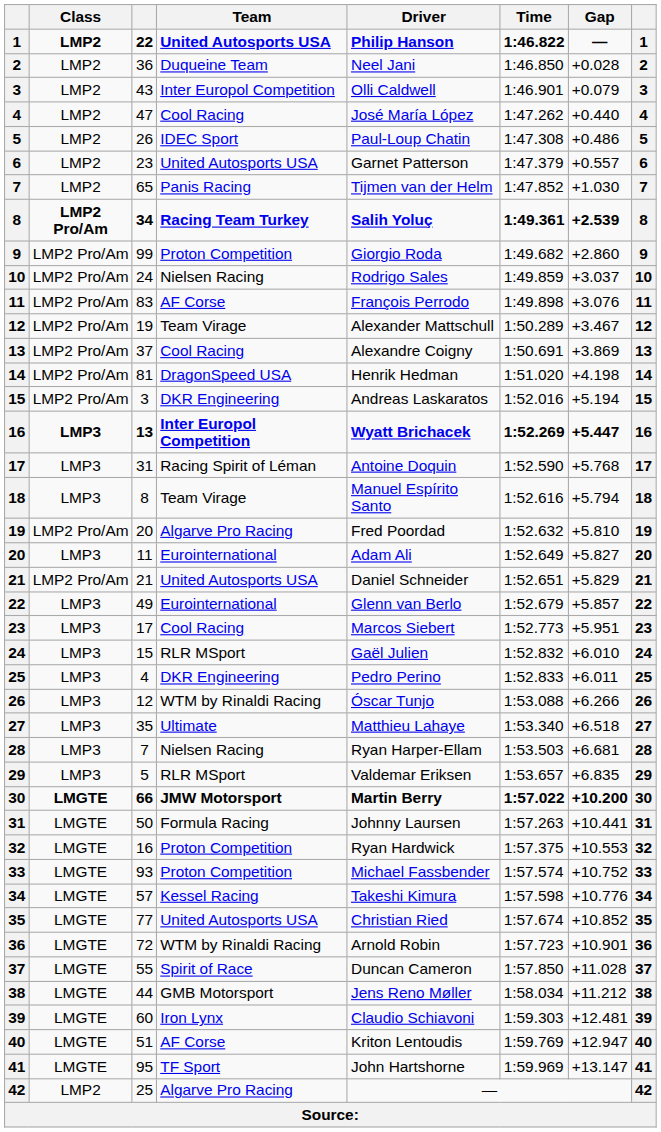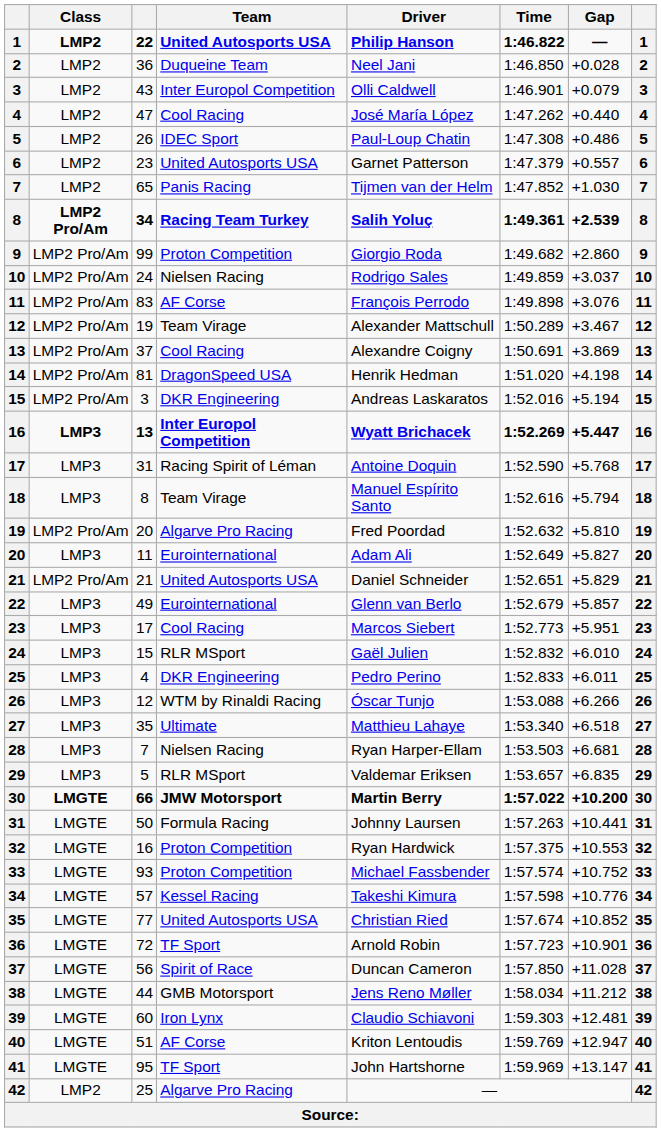(241, 945) WTM by Rinaldi Racing -> (190, 945) TF Sport
(144, 969) 55 -> (144, 969) 56
